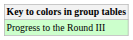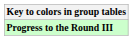(56, 27) normal -> (60, 27) bold
